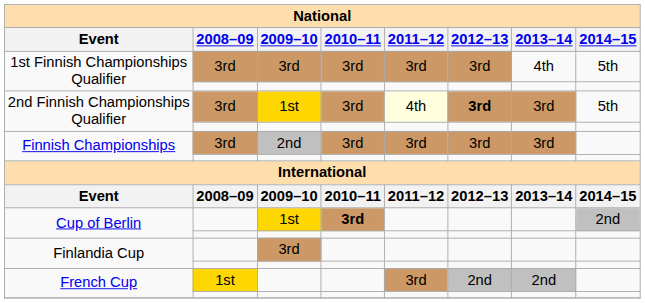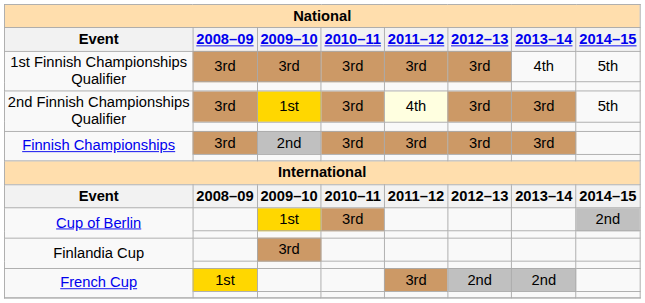(480, 106) bold -> (480, 106) normal
(353, 219) bold -> (353, 219) normal
